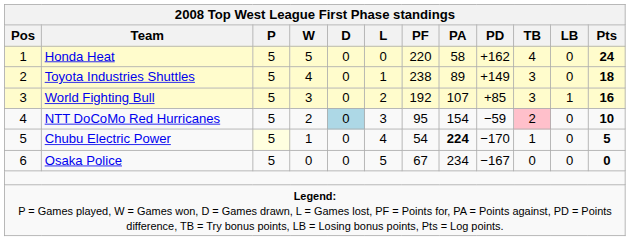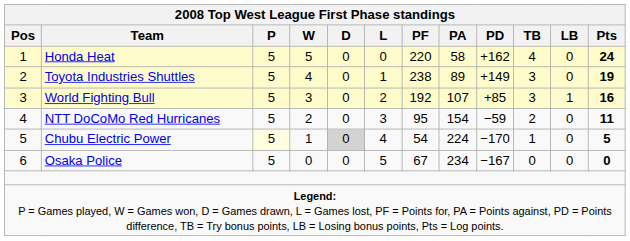(607, 77) 18 -> (607, 77) 19
(346, 118) lightblue background -> (346, 118) no background
(532, 118) pink background -> (532, 118) no background
(607, 118) 10 -> (607, 118) 11
(346, 139) no background -> (346, 139) lightgrey background
(458, 139) bold -> (458, 139) normal
